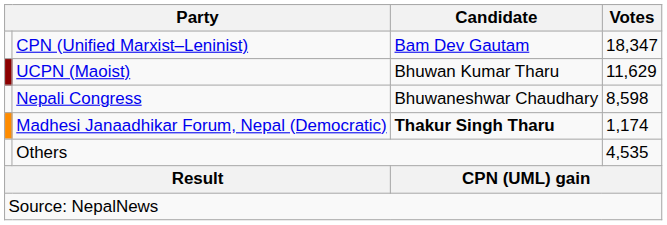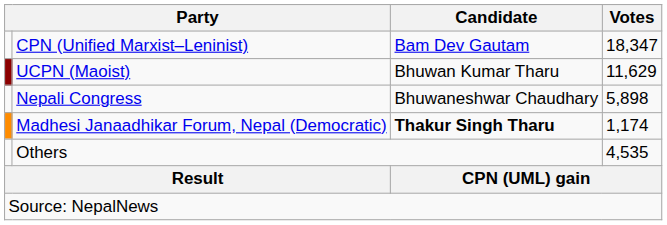(627, 98) 8,598 -> (627, 98) 5,898
